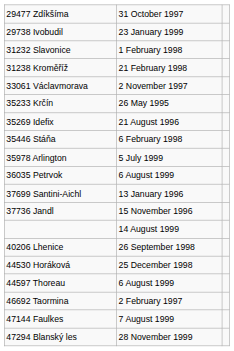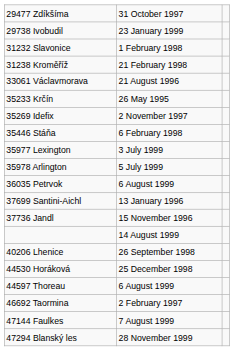(153, 86) 2 November 1997 -> (149, 82) 21 August 1996
(149, 122) 21 August 1996 -> (153, 116) 2 November 1997
+ row: (38, 150)
